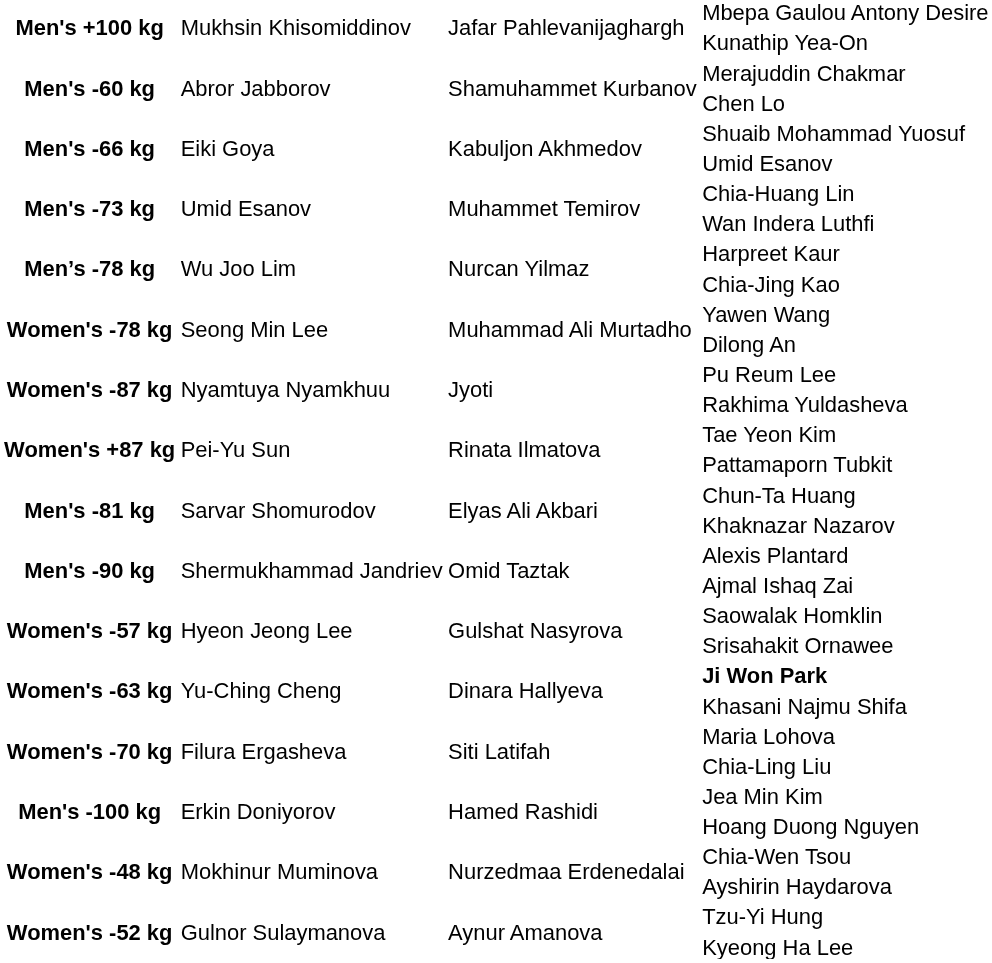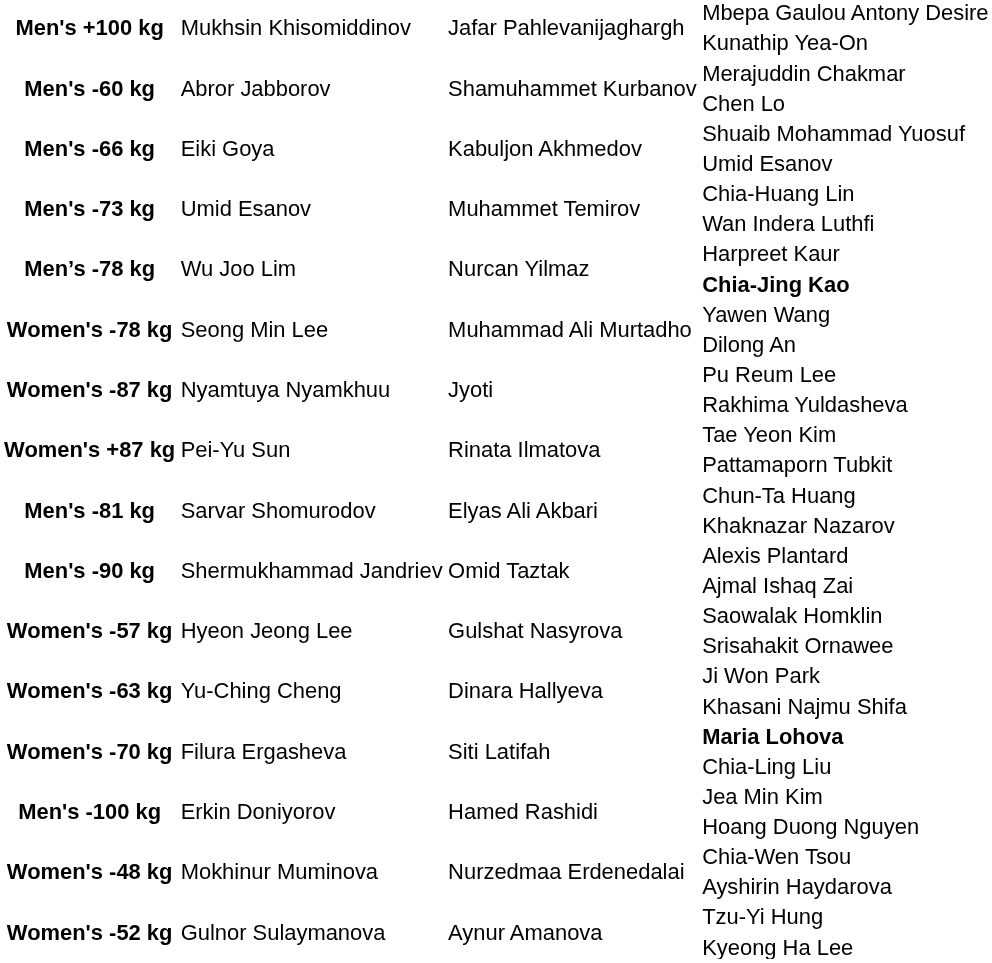(771, 284) normal -> (776, 284) bold
(765, 676) bold -> (761, 676) normal
(769, 736) normal -> (773, 736) bold
